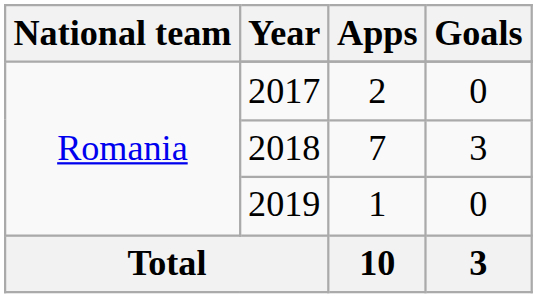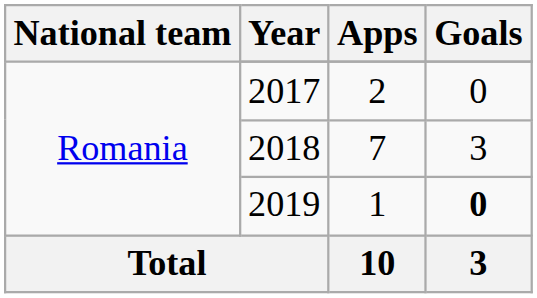(478, 205) normal -> (478, 205) bold
